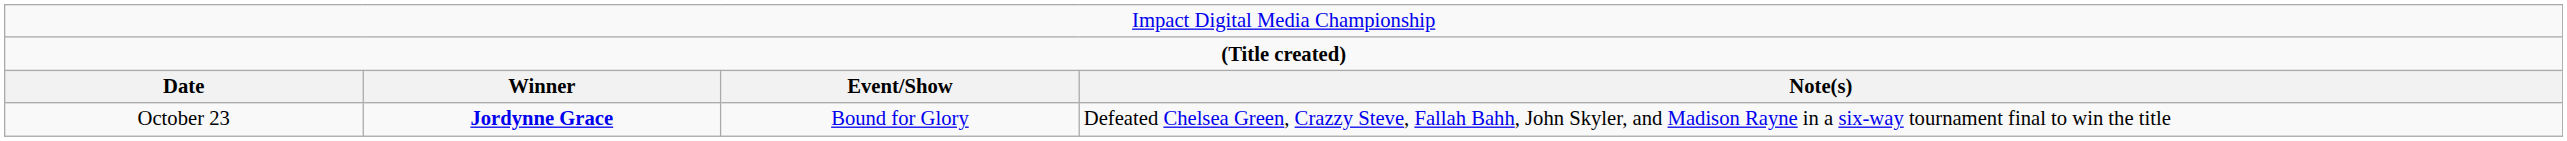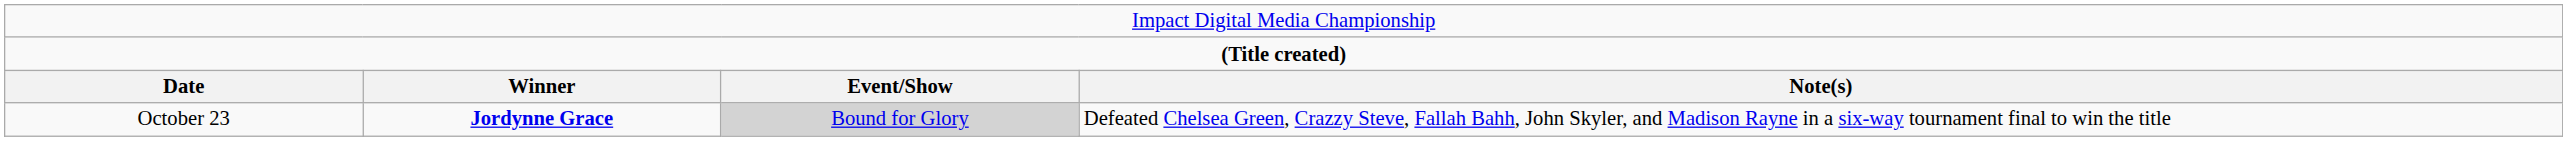(900, 119) no background -> (900, 119) lightgrey background
